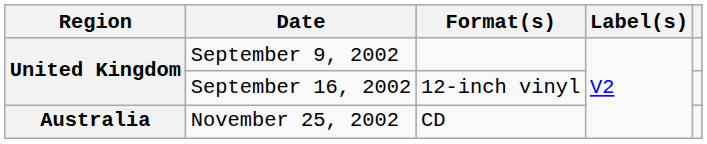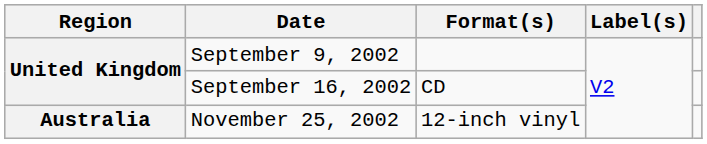(501, 88) 12-inch vinyl -> (433, 88) CD
(433, 121) CD -> (501, 121) 12-inch vinyl
